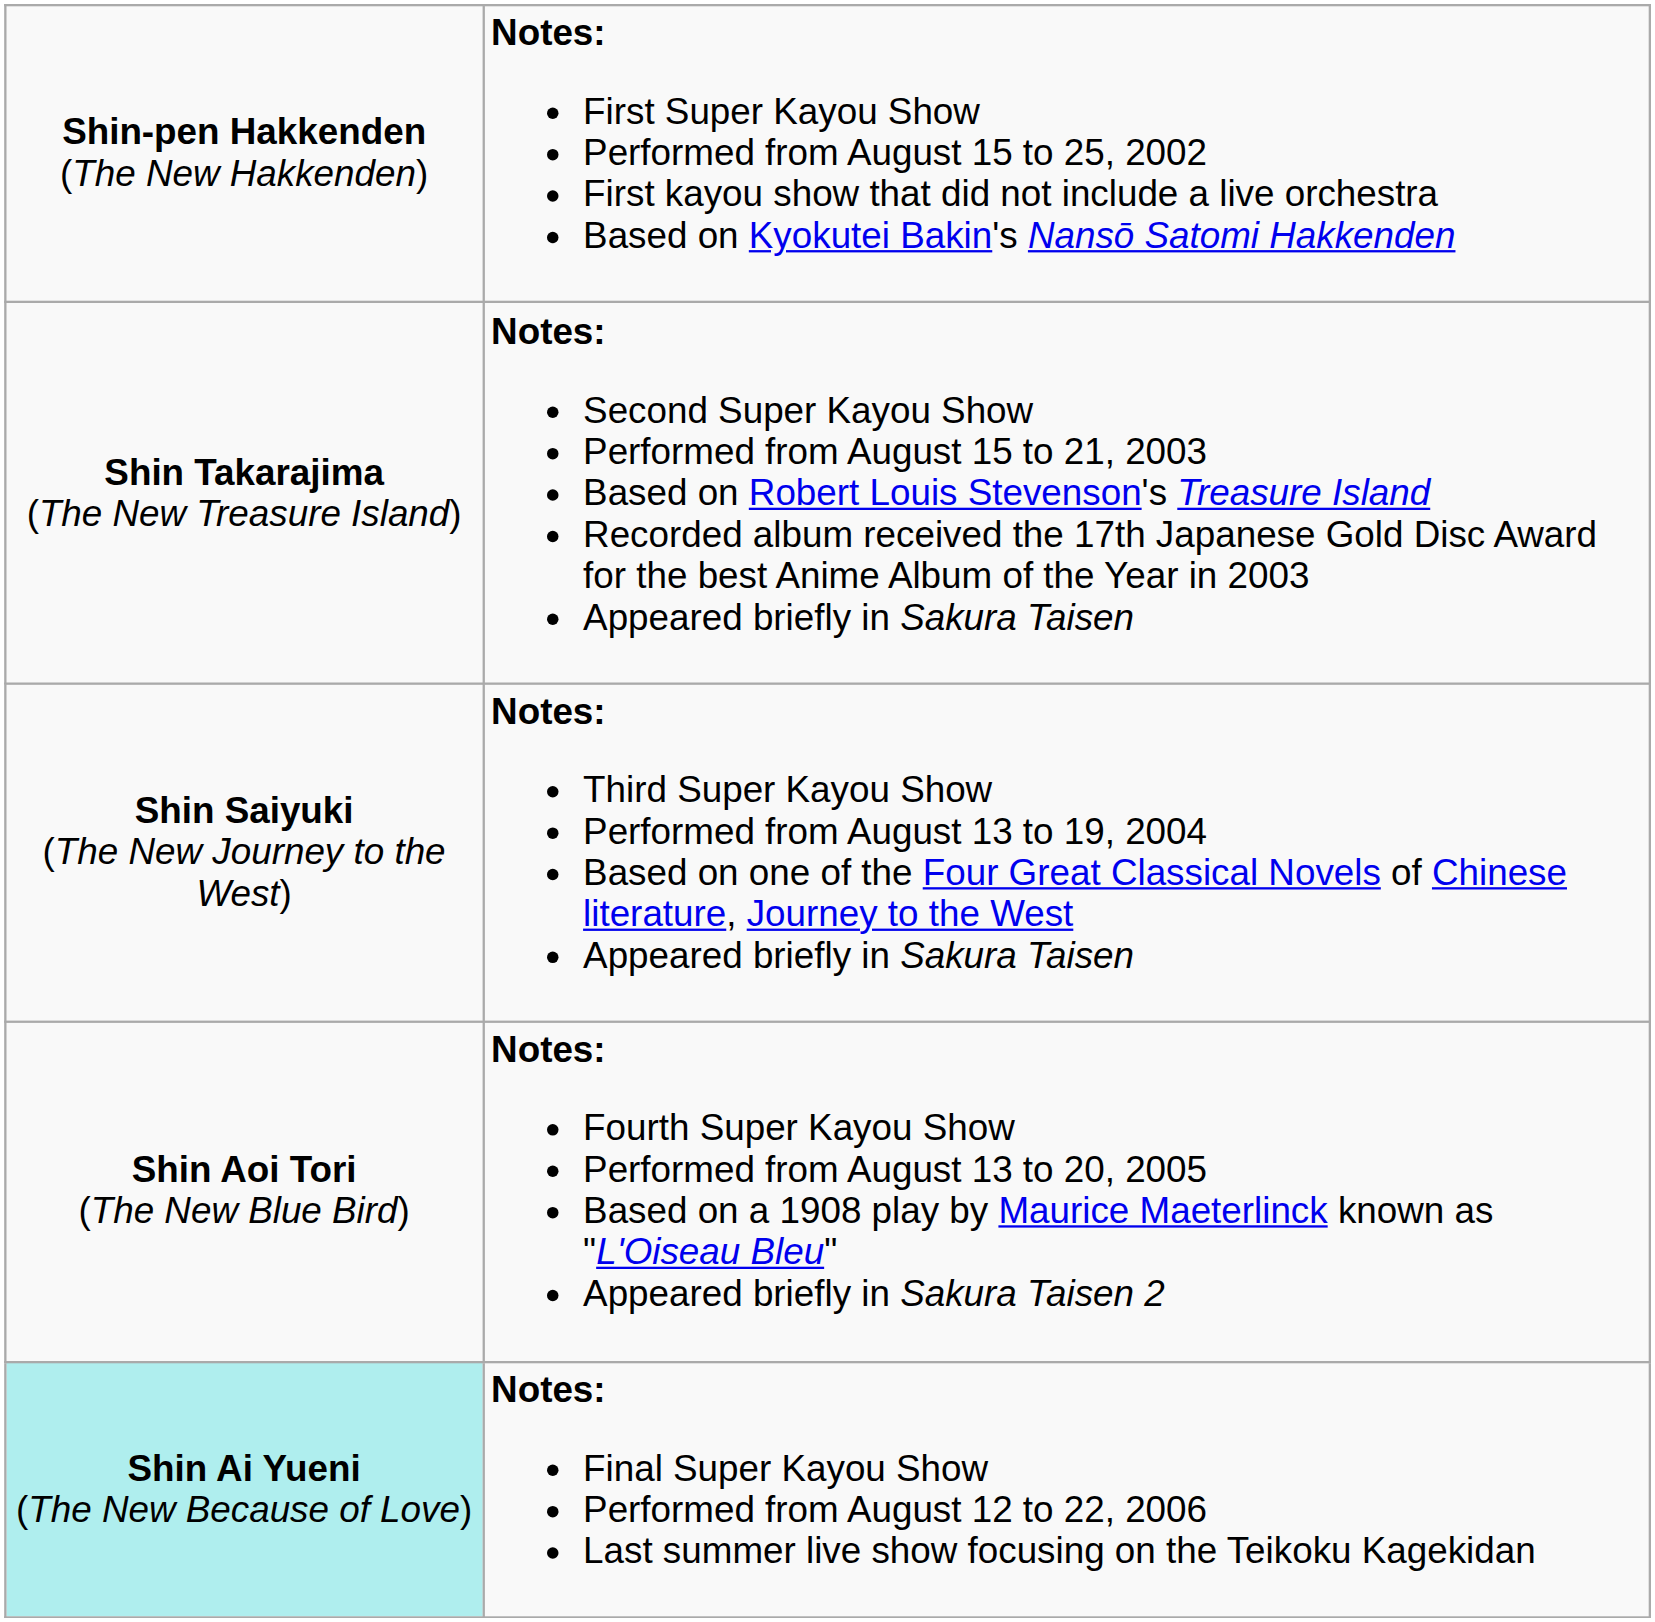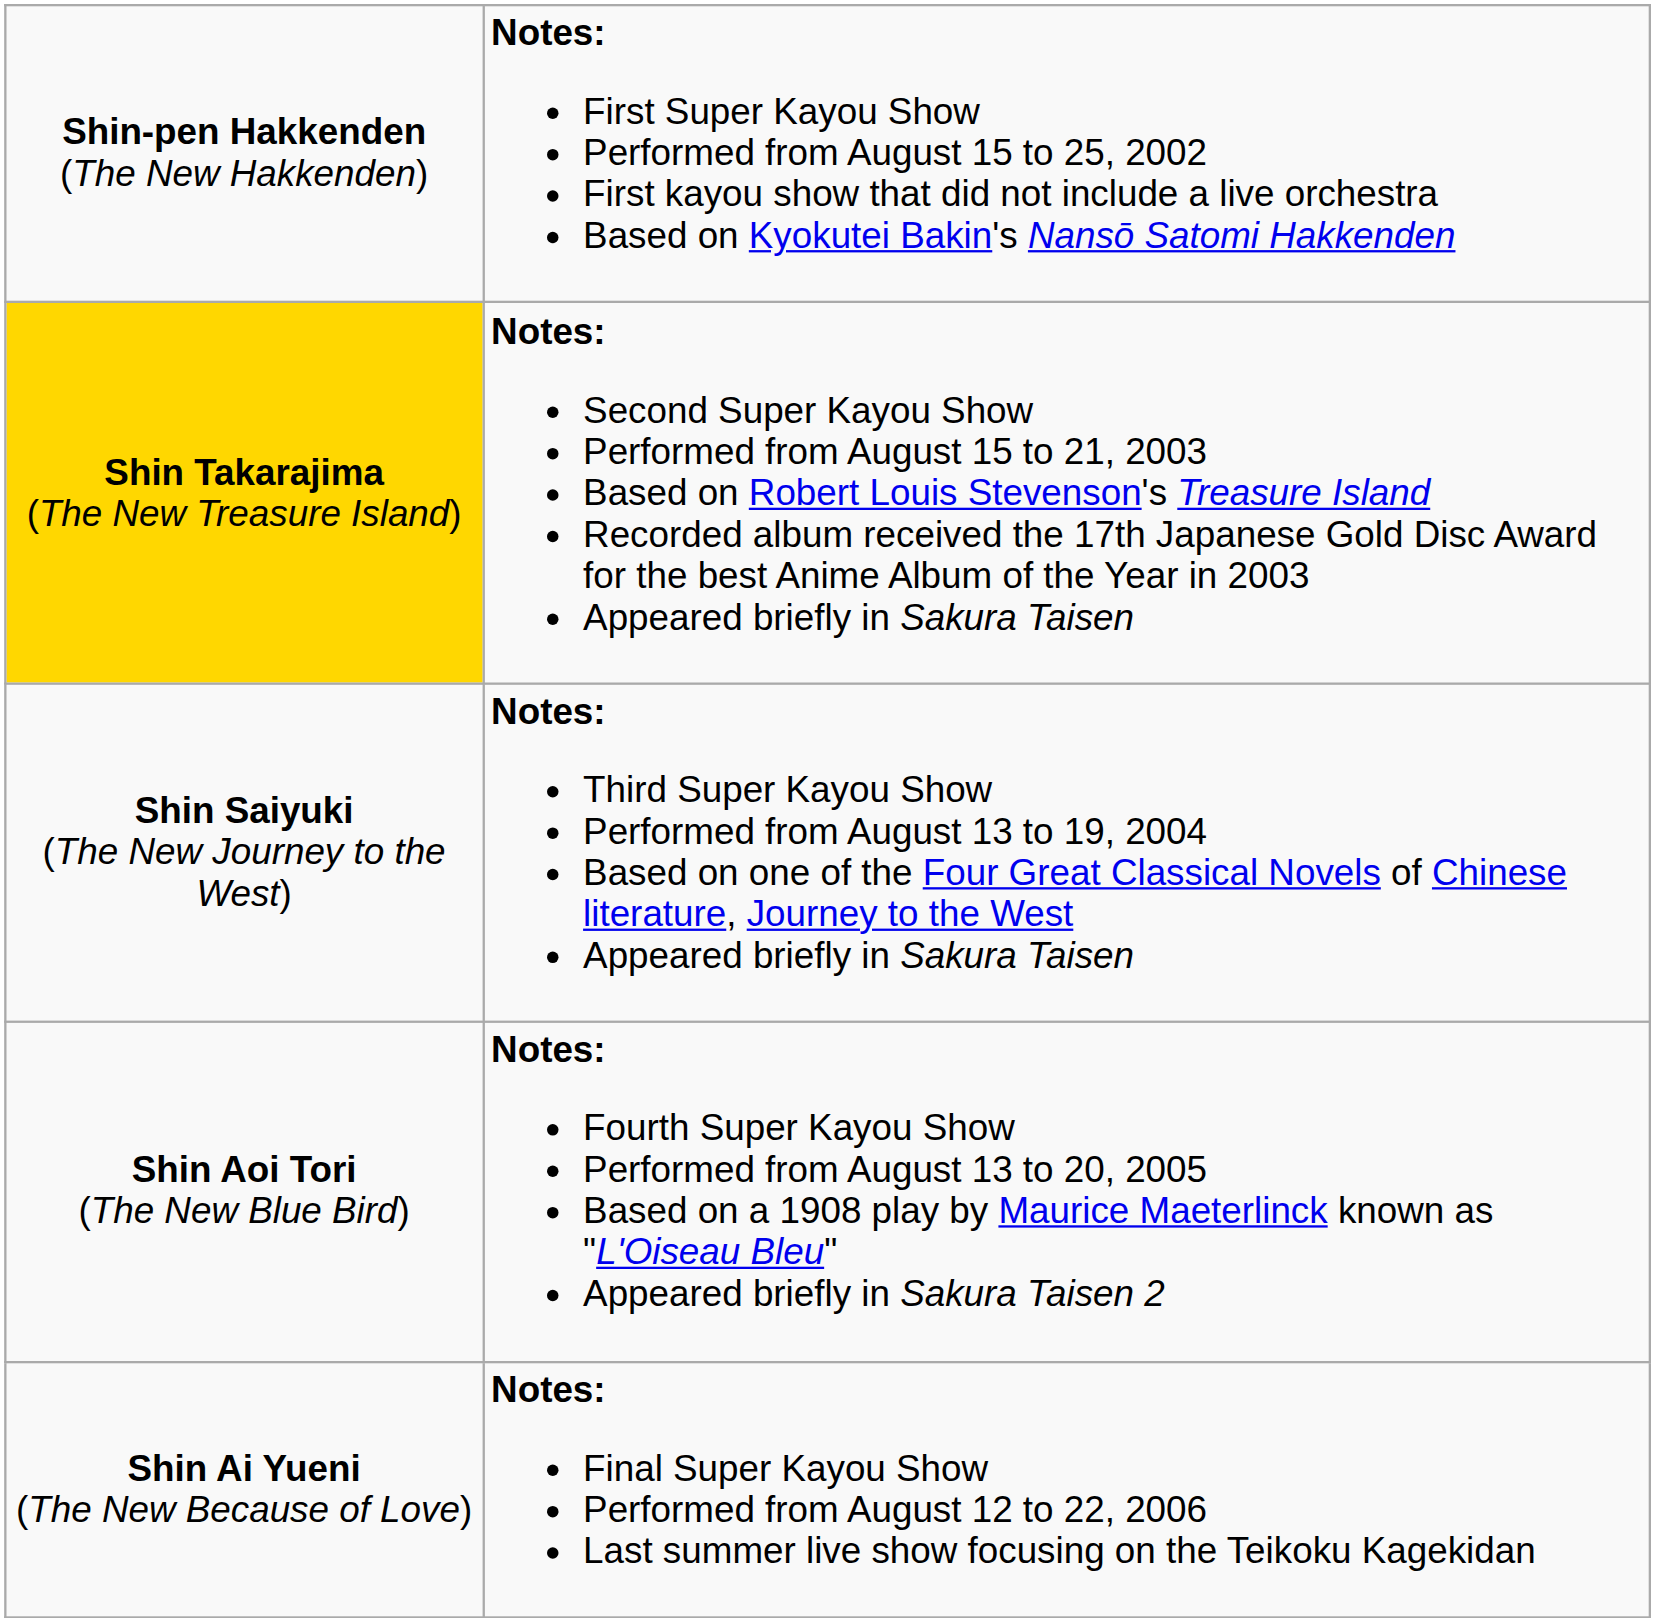(244, 492) no background -> (244, 492) gold background
(244, 1488) paleturquoise background -> (244, 1488) no background
